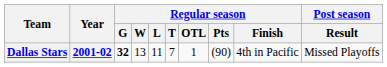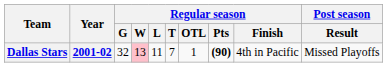(123, 52) bold -> (123, 52) normal
(140, 52) no background -> (140, 52) pink background
(221, 52) normal -> (221, 52) bold
